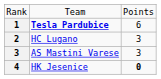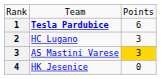(139, 53) no background -> (139, 53) gold background
(139, 67) bold -> (139, 67) normal
